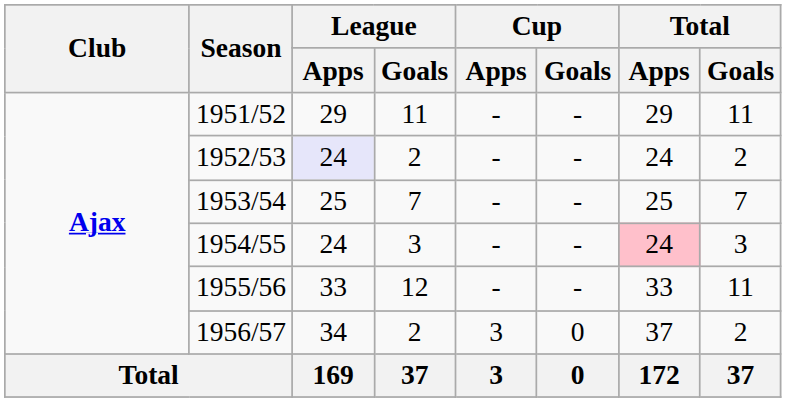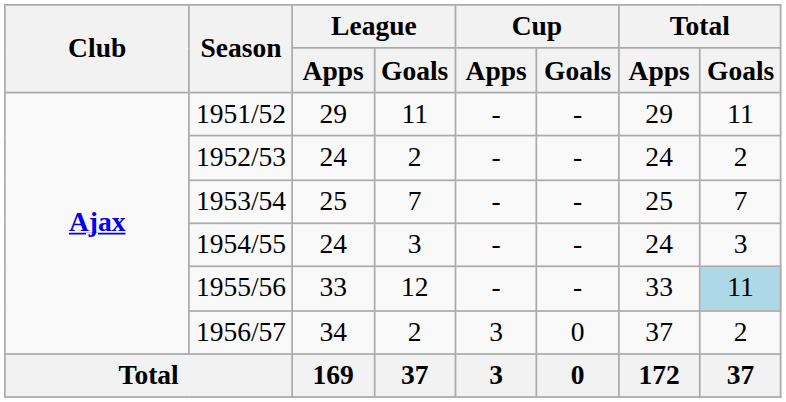(333, 157) lavender background -> (333, 157) no background
(659, 244) pink background -> (659, 244) no background
(741, 288) no background -> (741, 288) lightblue background
